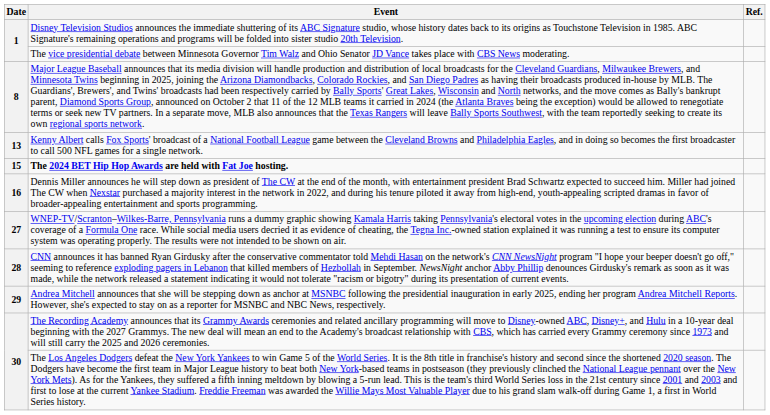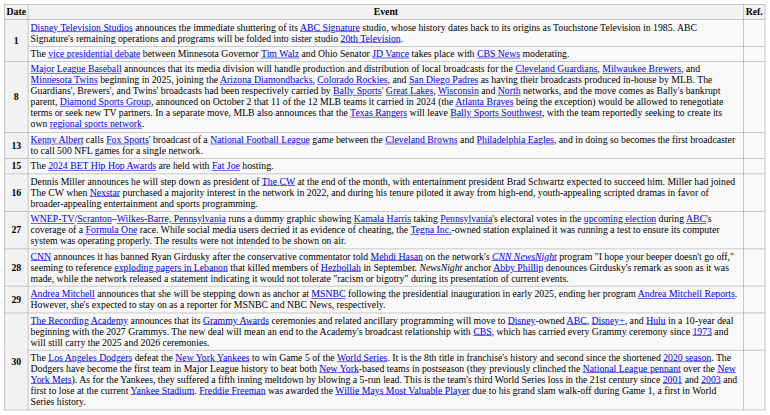(159, 166) bold -> (152, 166) normal
